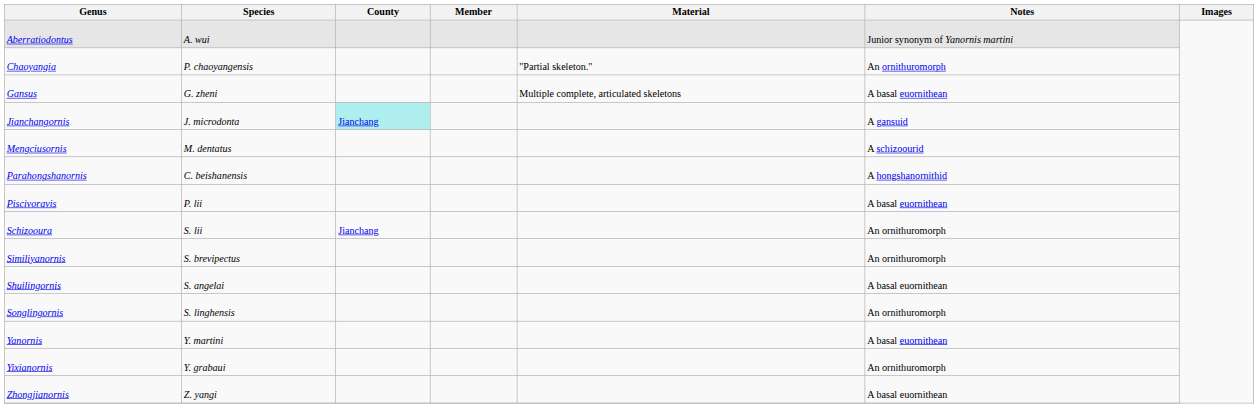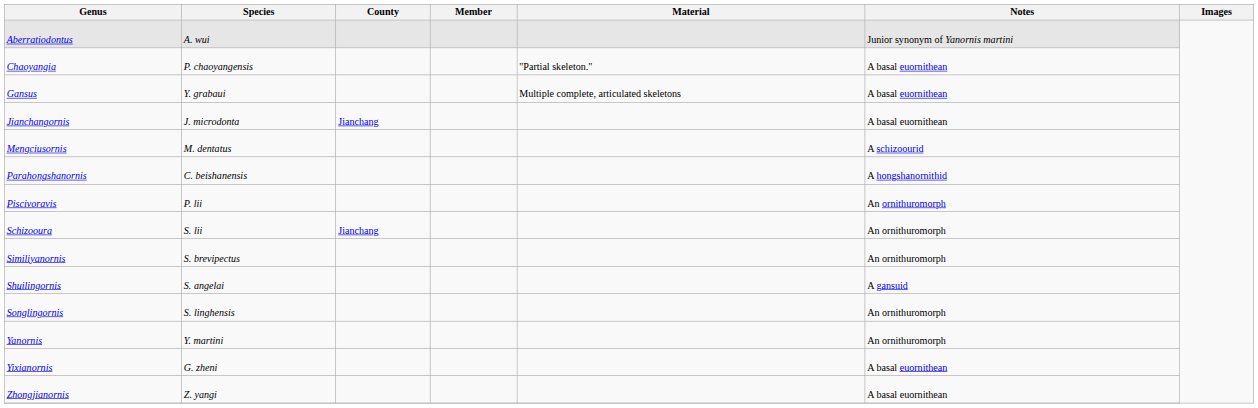(907, 67) An ornithuromorph -> (907, 67) A basal euornithean
(201, 94) G. zheni -> (205, 94) Y. grabaui
(358, 121) paleturquoise background -> (358, 121) no background
(888, 121) A gansuid -> (907, 121) A basal euornithean
(907, 203) A basal euornithean -> (907, 203) An ornithuromorph
(907, 285) A basal euornithean -> (888, 285) A gansuid
(907, 340) A basal euornithean -> (907, 340) An ornithuromorph
(205, 367) Y. grabaui -> (201, 367) G. zheni
(907, 367) An ornithuromorph -> (907, 367) A basal euornithean
